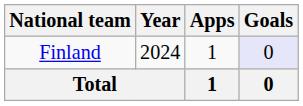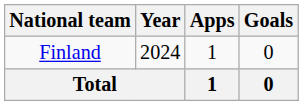(268, 52) lavender background -> (268, 52) no background
